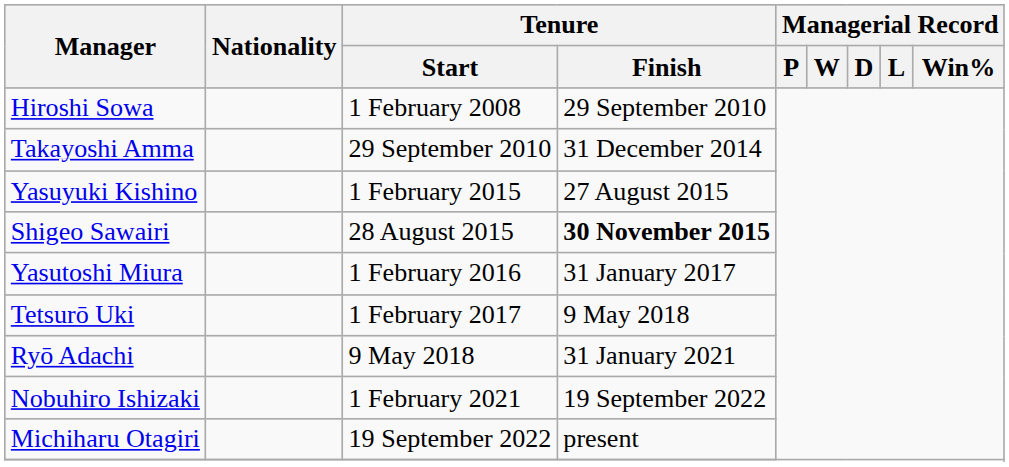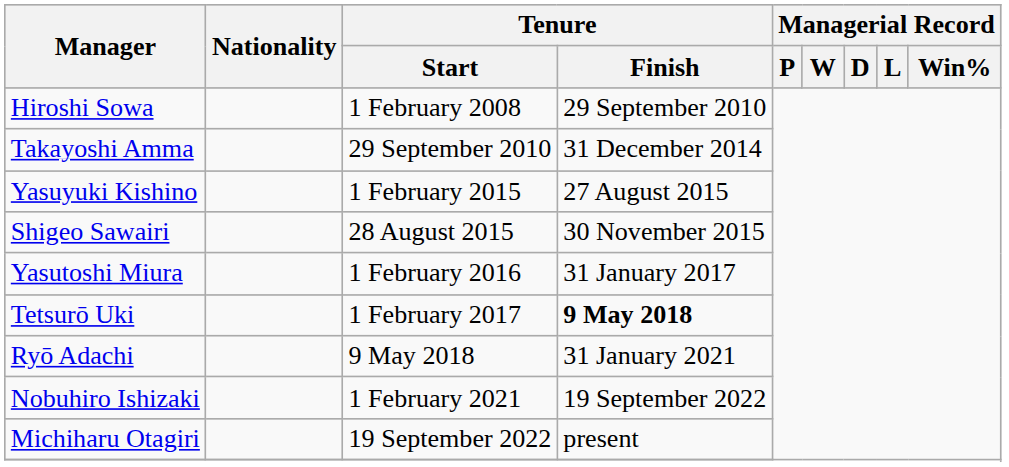(667, 231) bold -> (664, 231) normal
(626, 314) normal -> (628, 314) bold
